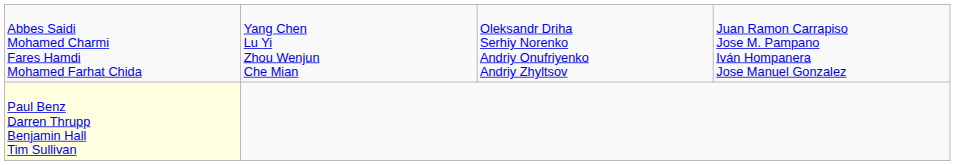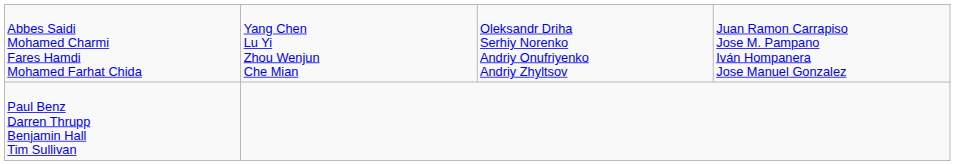(49, 128) lightyellow background -> (49, 128) no background
